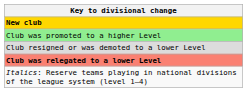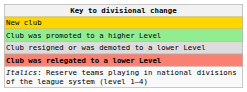(24, 23) bold -> (24, 23) normal
